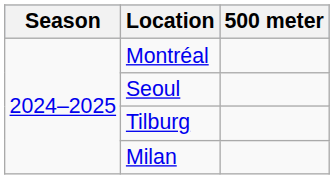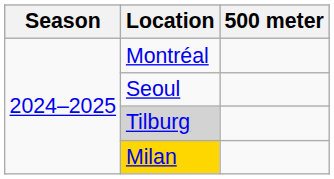(158, 122) no background -> (158, 122) lightgrey background
(151, 156) no background -> (151, 156) gold background
